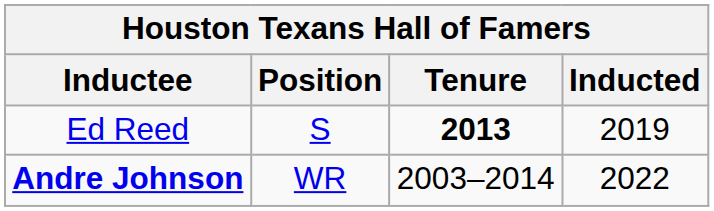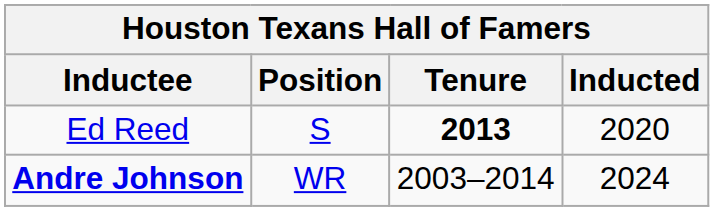(635, 129) 2019 -> (635, 129) 2020
(635, 179) 2022 -> (635, 179) 2024
